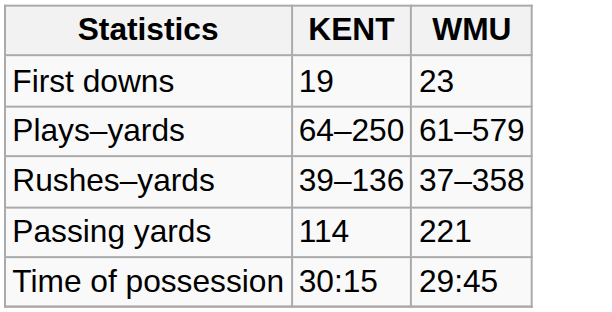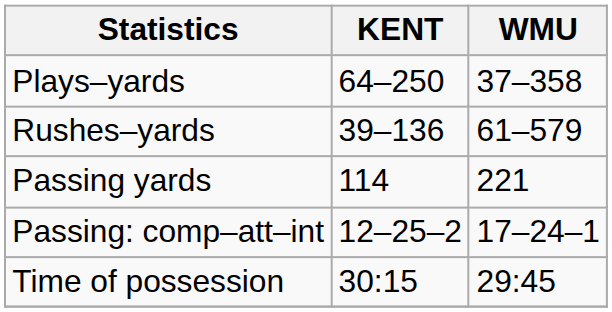- row: (93, 80)
(472, 130) 61–579 -> (529, 80) 37–358
(472, 181) 37–358 -> (529, 130) 61–579
+ row: (168, 231)
